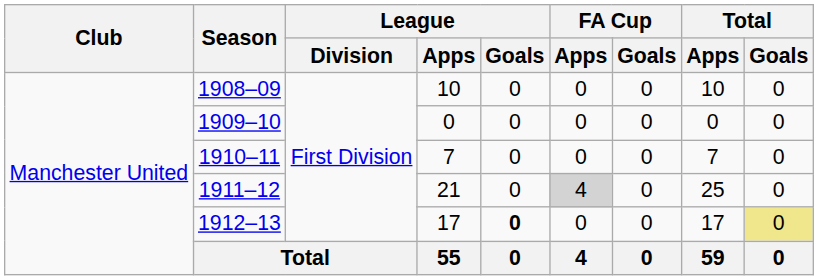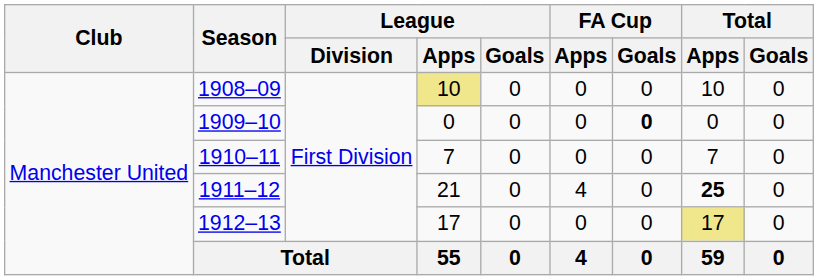(449, 88) no background -> (449, 88) khaki background
(647, 122) normal -> (647, 122) bold
(581, 190) lightgrey background -> (581, 190) no background
(713, 190) normal -> (713, 190) bold
(515, 223) bold -> (515, 223) normal
(713, 223) no background -> (713, 223) khaki background
(779, 223) khaki background -> (779, 223) no background
